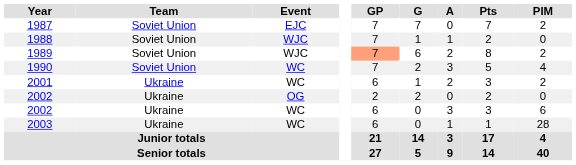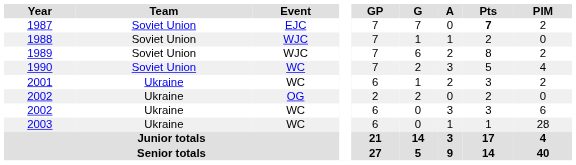(488, 25) normal -> (488, 25) bold
(375, 53) lightsalmon background -> (375, 53) no background
